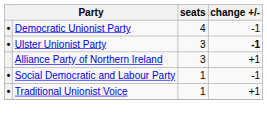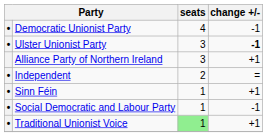+ row: (43, 76)
+ row: (36, 92)
(203, 92) no background -> (203, 124) lightgreen background
